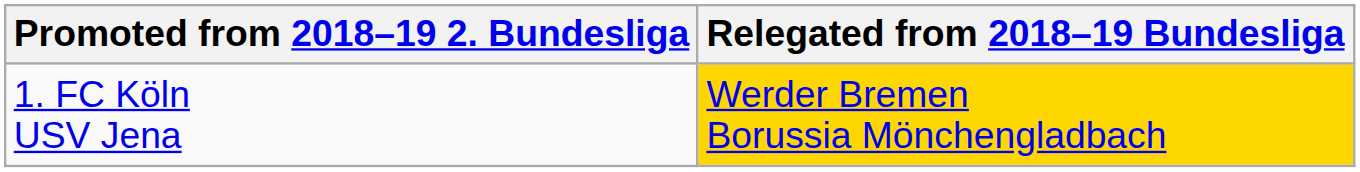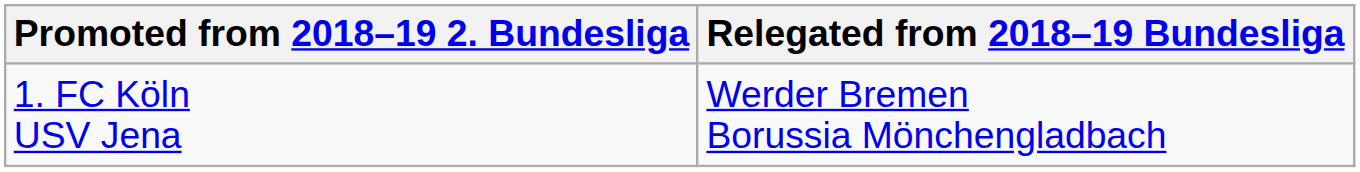(936, 114) gold background -> (936, 114) no background
